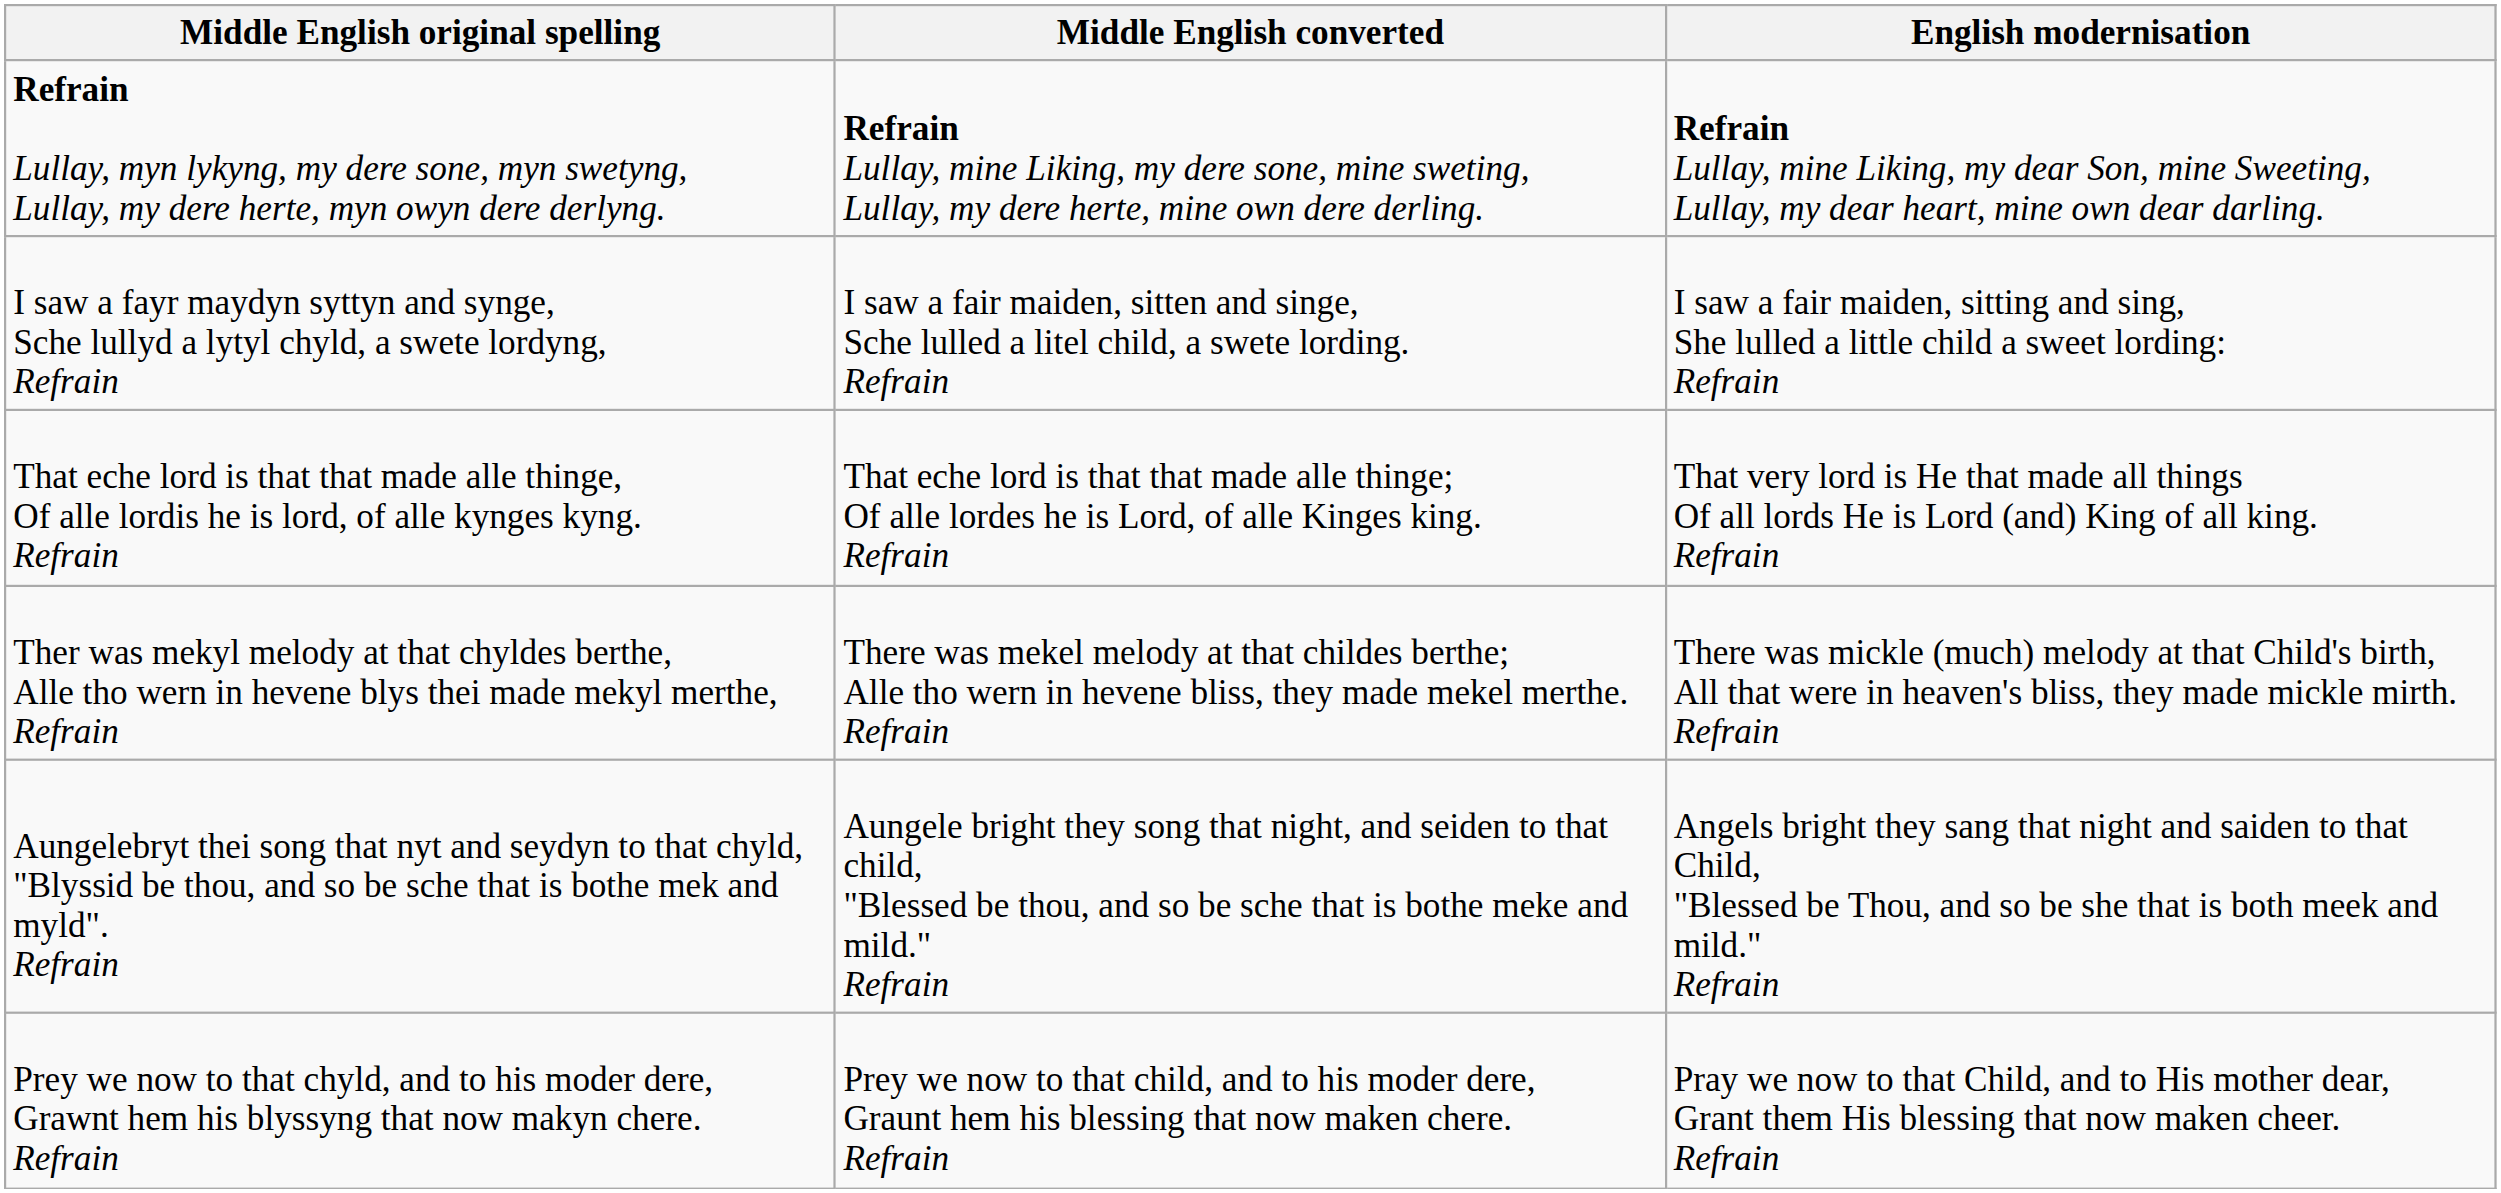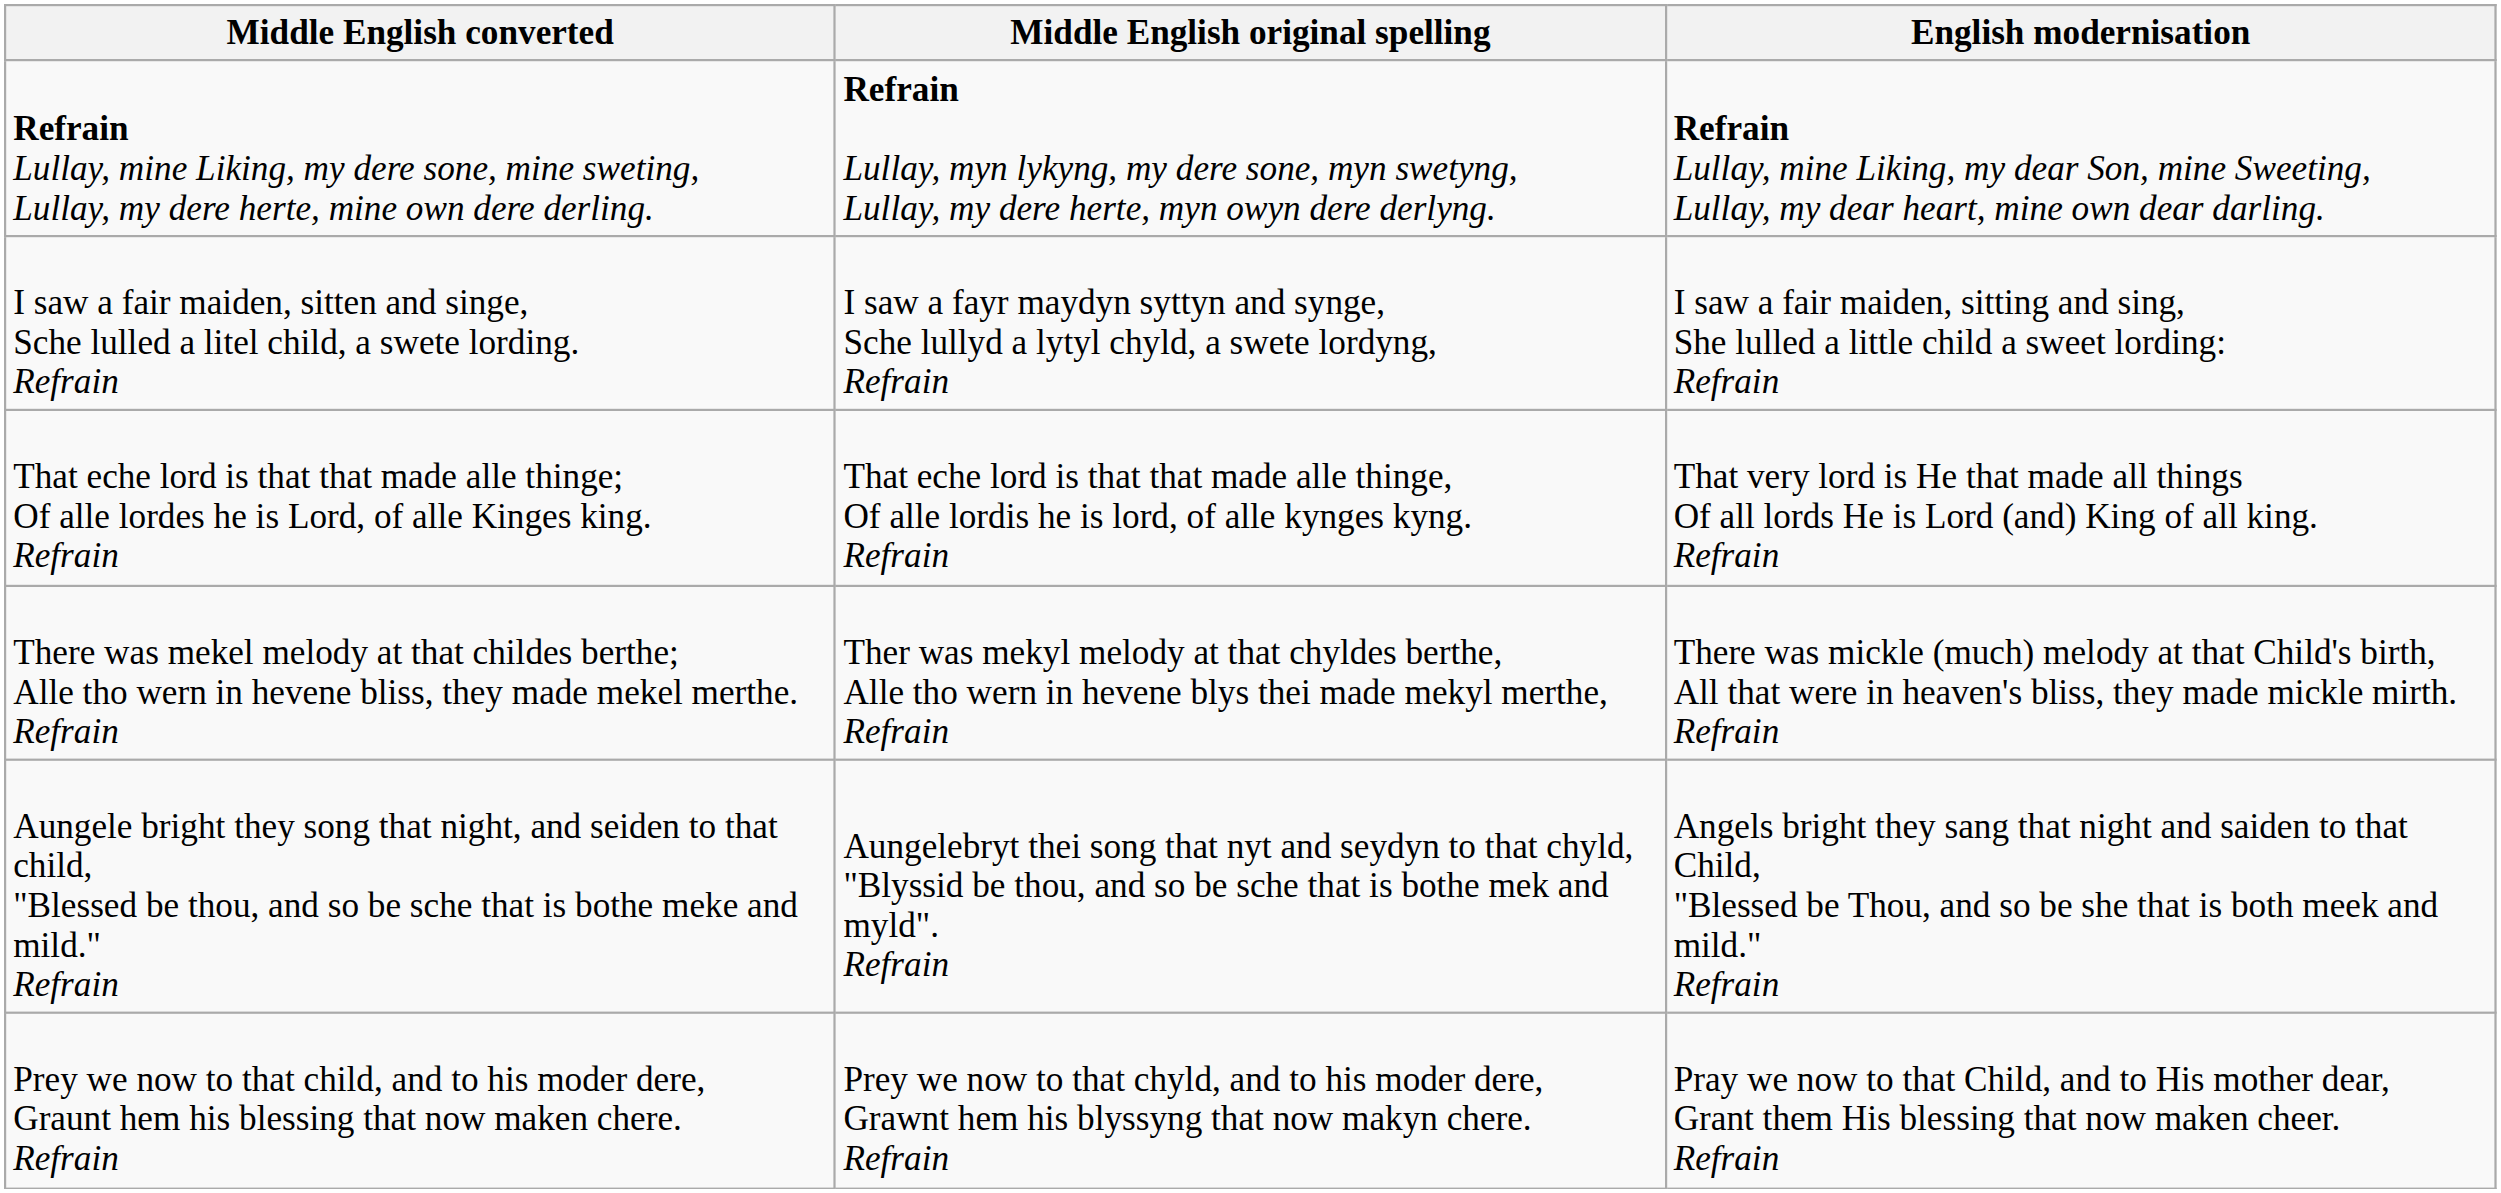columns swapped: (420, 32) <-> (1250, 32)
